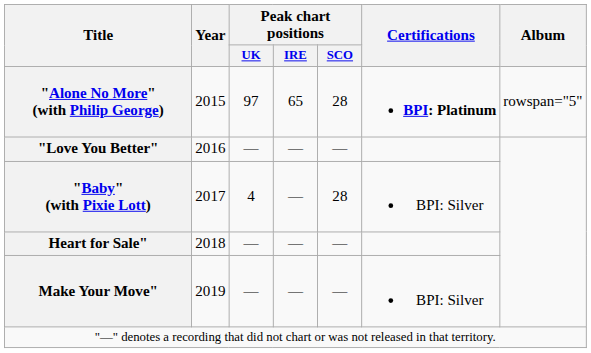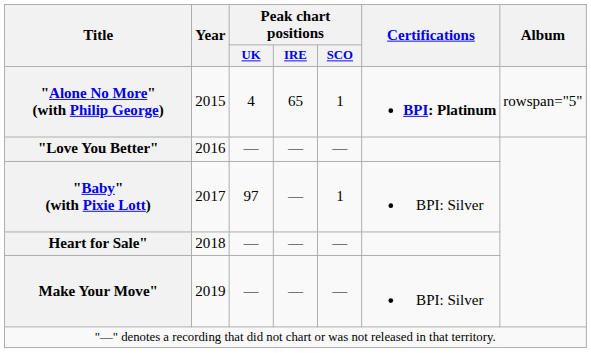(251, 101) 97 -> (251, 101) 4
(340, 101) 28 -> (340, 101) 1
(251, 196) 4 -> (251, 196) 97
(340, 196) 28 -> (340, 196) 1
